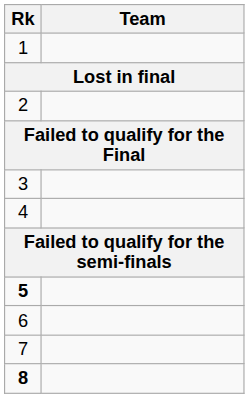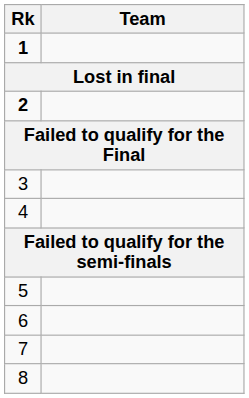(23, 47) normal -> (23, 47) bold
(23, 105) normal -> (23, 105) bold
(23, 291) bold -> (23, 291) normal
(23, 378) bold -> (23, 378) normal
